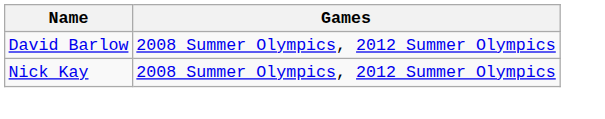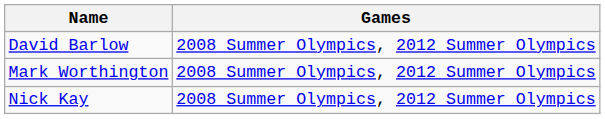+ row: (88, 72)
